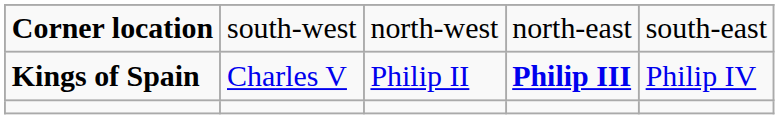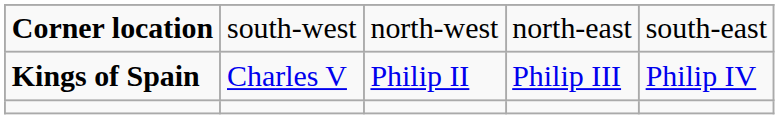(572, 75) bold -> (567, 75) normal
